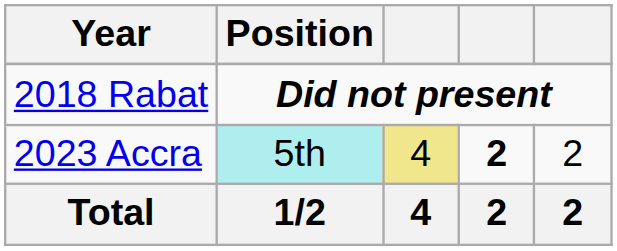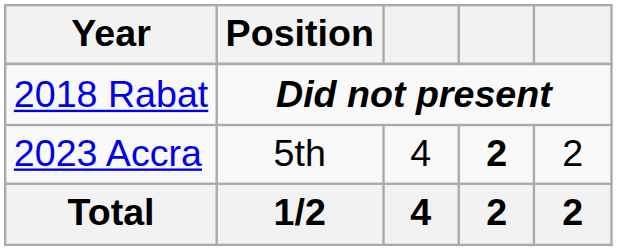(300, 153) paleturquoise background -> (300, 153) no background
(421, 153) khaki background -> (421, 153) no background
